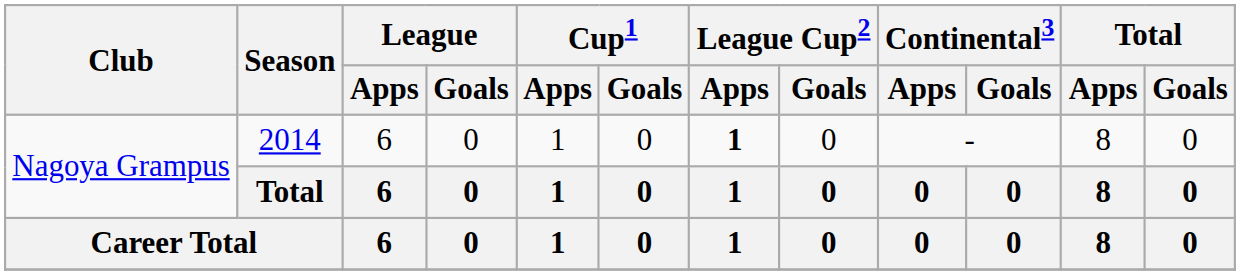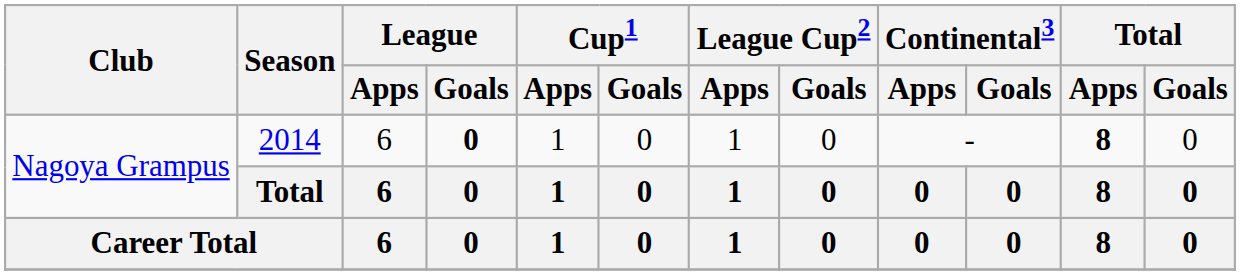(471, 140) normal -> (471, 140) bold
(735, 140) bold -> (735, 140) normal
(1103, 140) normal -> (1103, 140) bold
